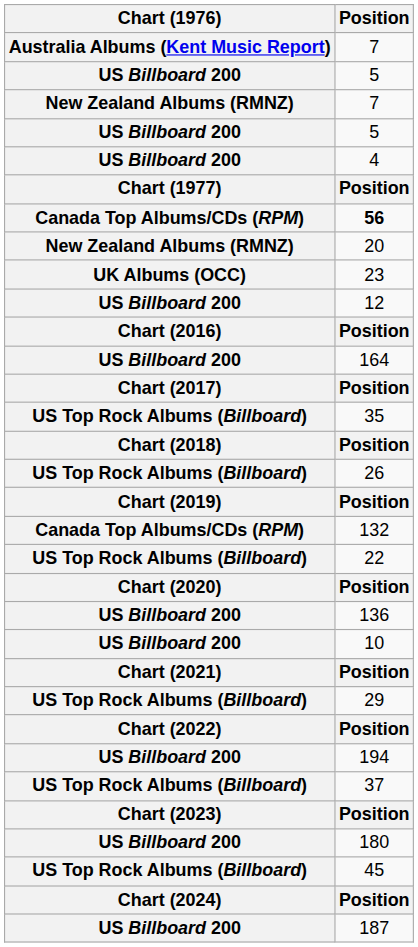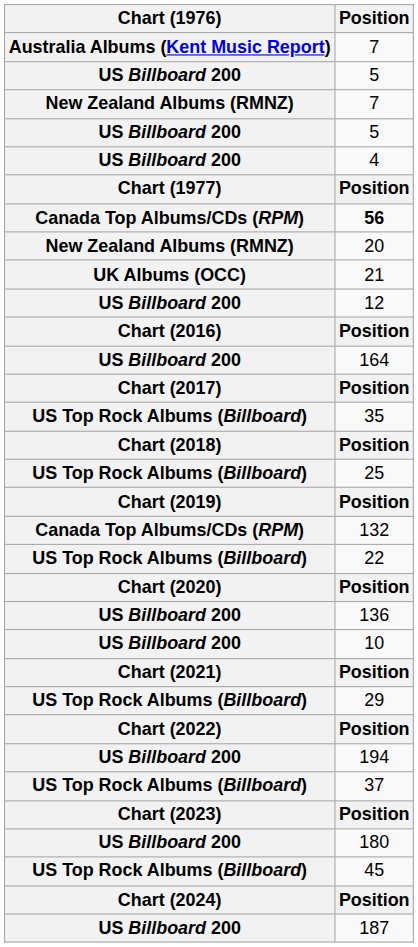(374, 274) 23 -> (374, 274) 21
(374, 473) 26 -> (374, 473) 25
